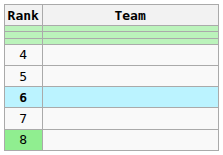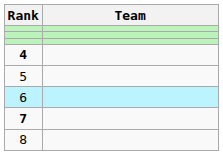(23, 55) normal -> (23, 55) bold
(23, 97) bold -> (23, 97) normal
(23, 118) normal -> (23, 118) bold
(23, 140) lightgreen background -> (23, 140) no background
